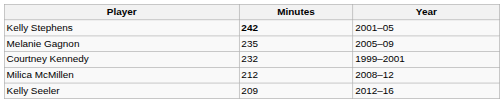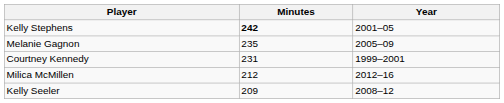(250, 59) 232 -> (250, 59) 231
(374, 75) 2008–12 -> (374, 75) 2012–16
(374, 91) 2012–16 -> (374, 91) 2008–12
